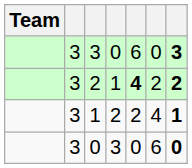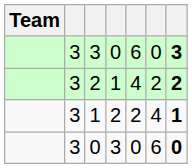(136, 83) bold -> (136, 83) normal
